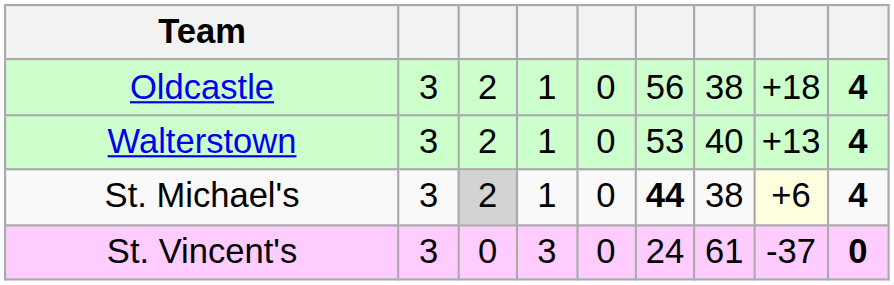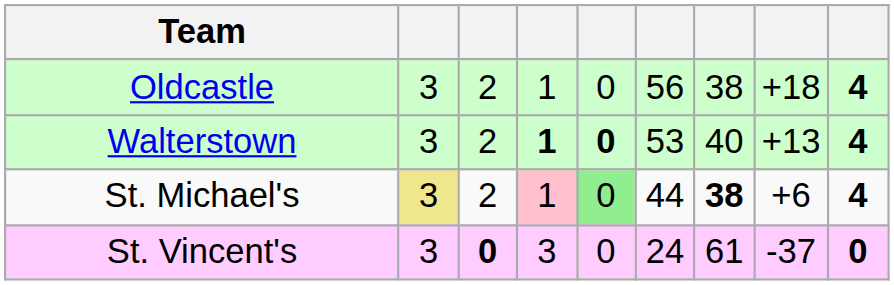(547, 141) normal -> (547, 141) bold
(606, 141) normal -> (606, 141) bold
(429, 196) no background -> (429, 196) khaki background
(488, 196) lightgrey background -> (488, 196) no background
(547, 196) no background -> (547, 196) pink background
(606, 196) no background -> (606, 196) lightgreen background
(665, 196) bold -> (665, 196) normal
(724, 196) normal -> (724, 196) bold
(791, 196) lightyellow background -> (791, 196) no background
(488, 251) normal -> (488, 251) bold
